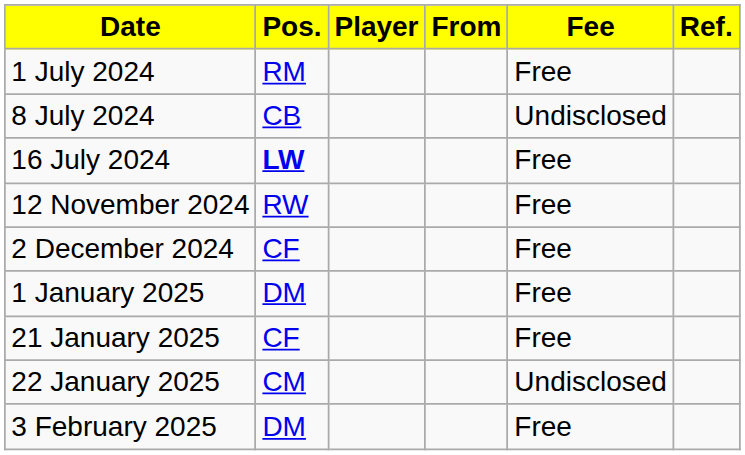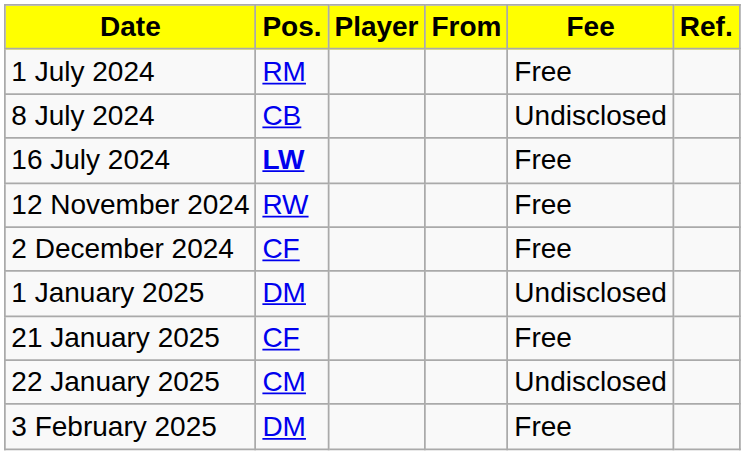(543, 293) Free -> (591, 293) Undisclosed
